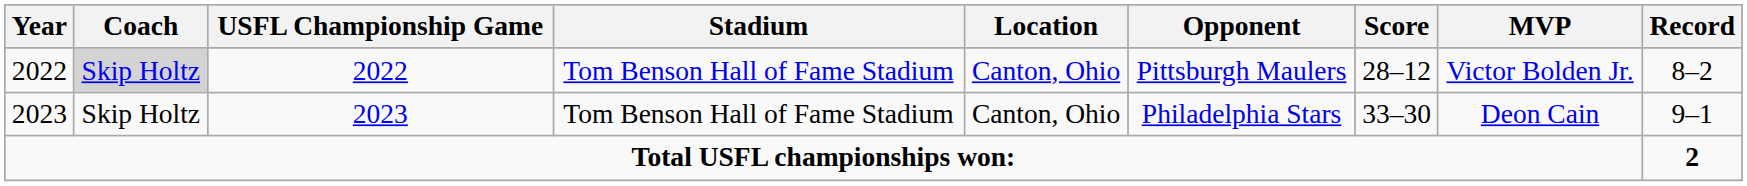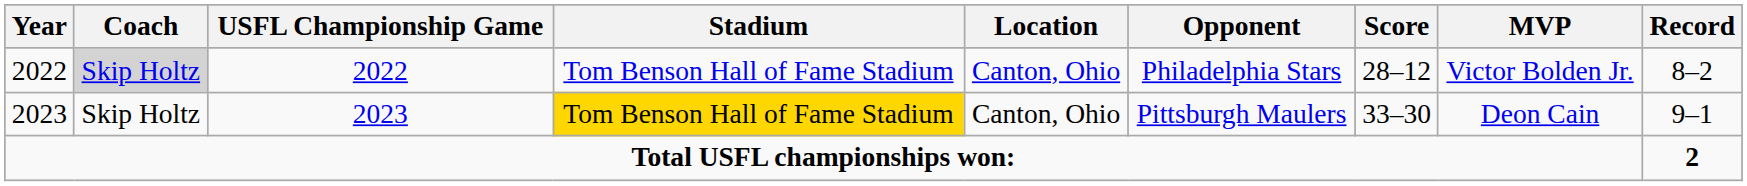(1242, 69) Pittsburgh Maulers -> (1242, 69) Philadelphia Stars
(758, 113) no background -> (758, 113) gold background
(1242, 113) Philadelphia Stars -> (1242, 113) Pittsburgh Maulers
